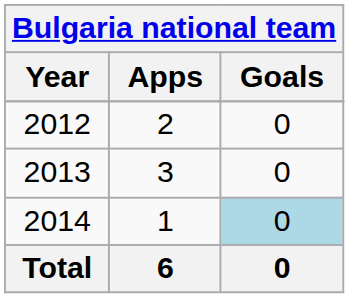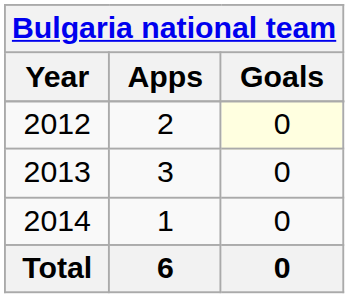(282, 124) no background -> (282, 124) lightyellow background
(282, 220) lightblue background -> (282, 220) no background
